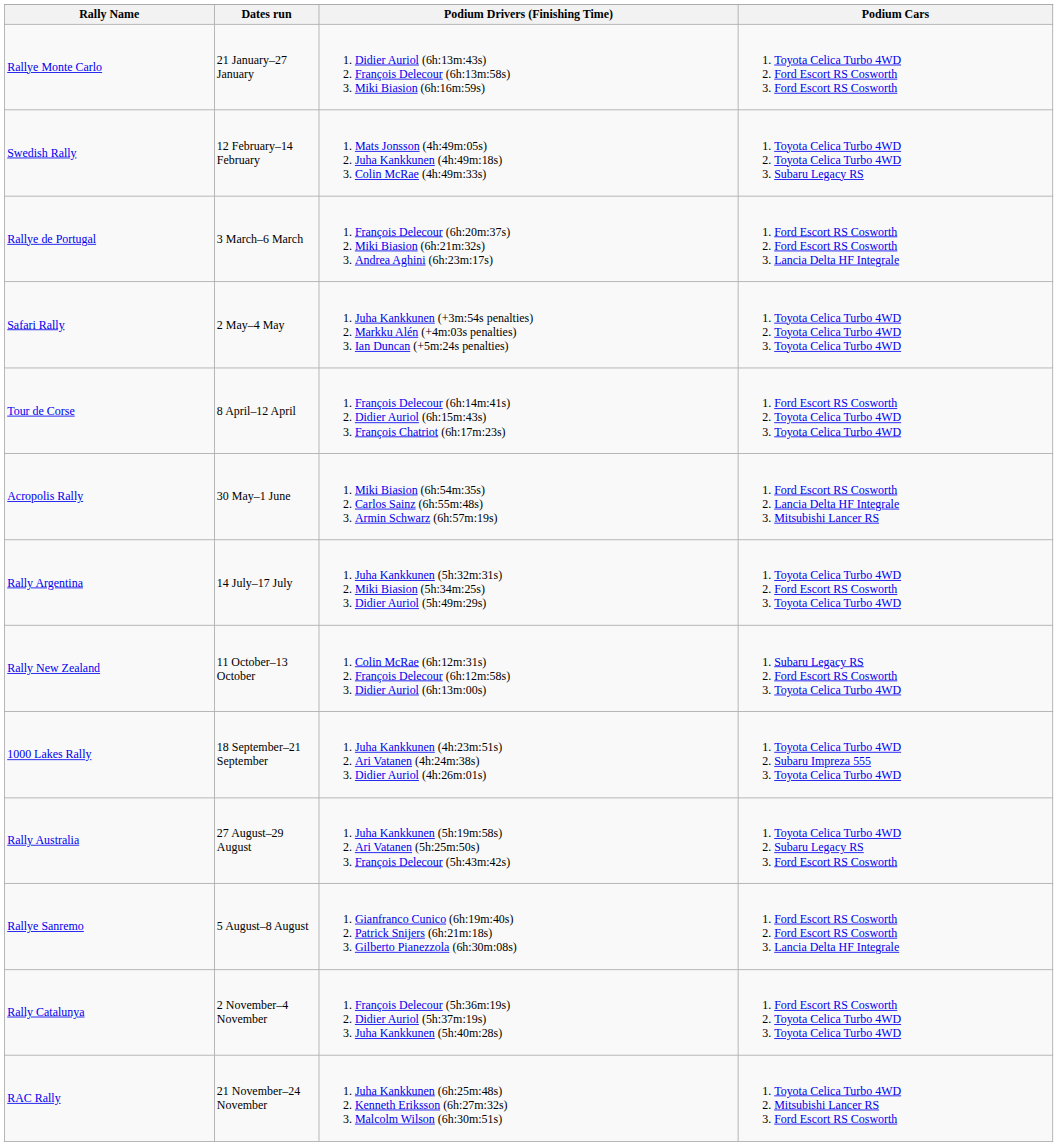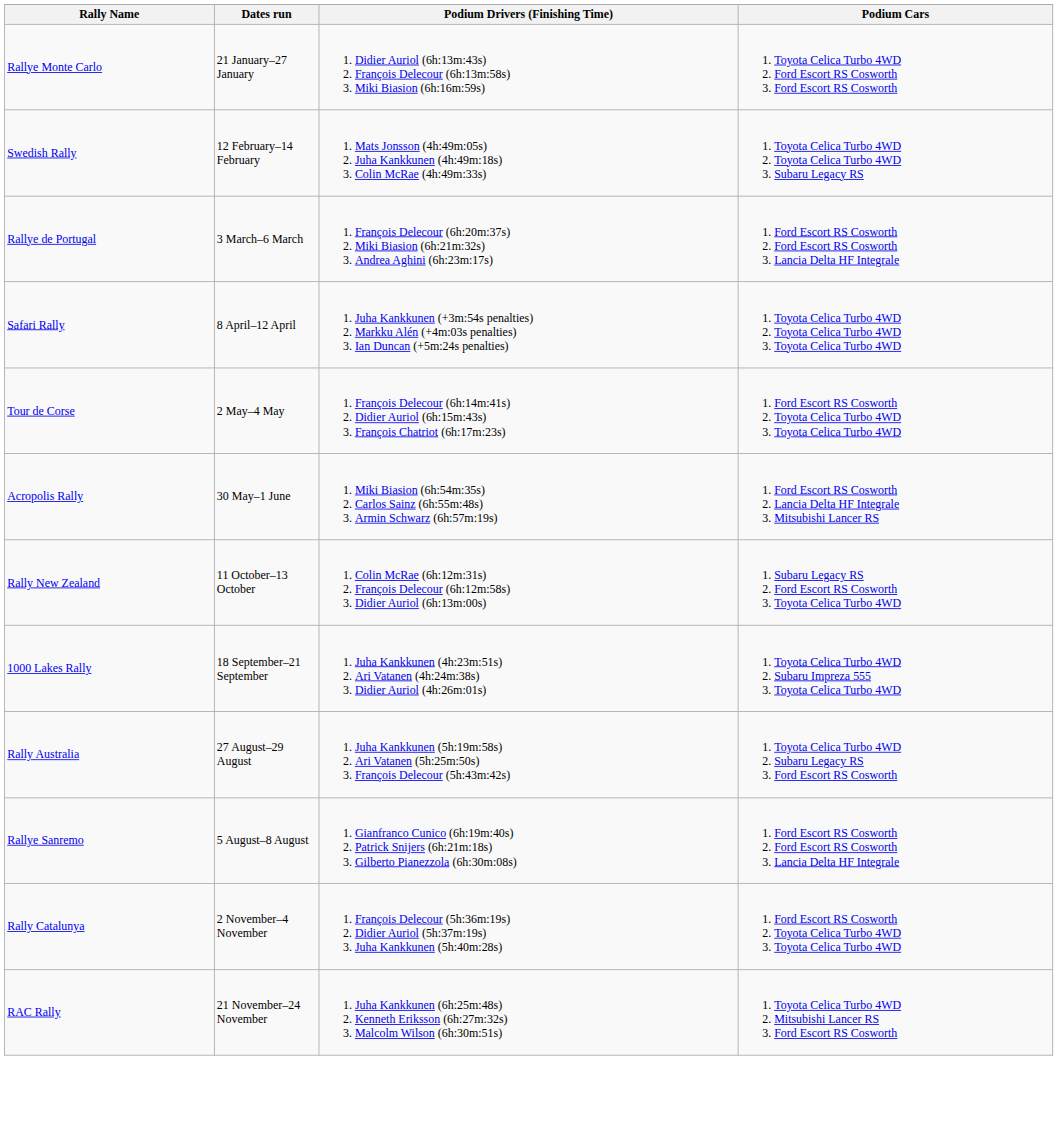(251, 325) 2 May–4 May -> (256, 325) 8 April–12 April
(256, 411) 8 April–12 April -> (251, 411) 2 May–4 May
- row: (45, 583)
